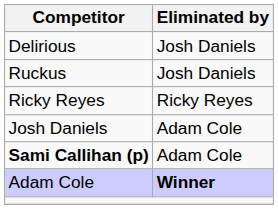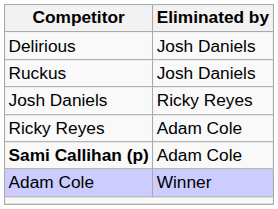(57, 100) Ricky Reyes -> (58, 100) Josh Daniels
(58, 127) Josh Daniels -> (57, 127) Ricky Reyes
(186, 182) bold -> (184, 182) normal
